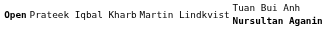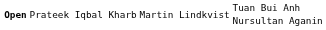(278, 21) bold -> (278, 21) normal
